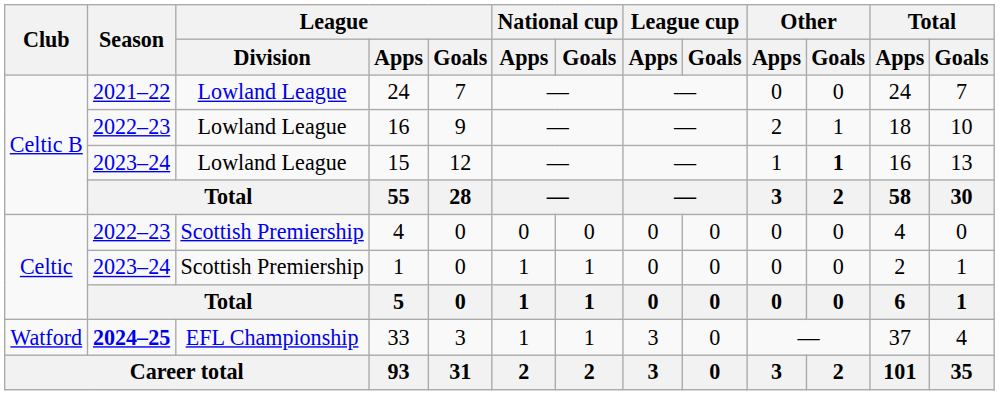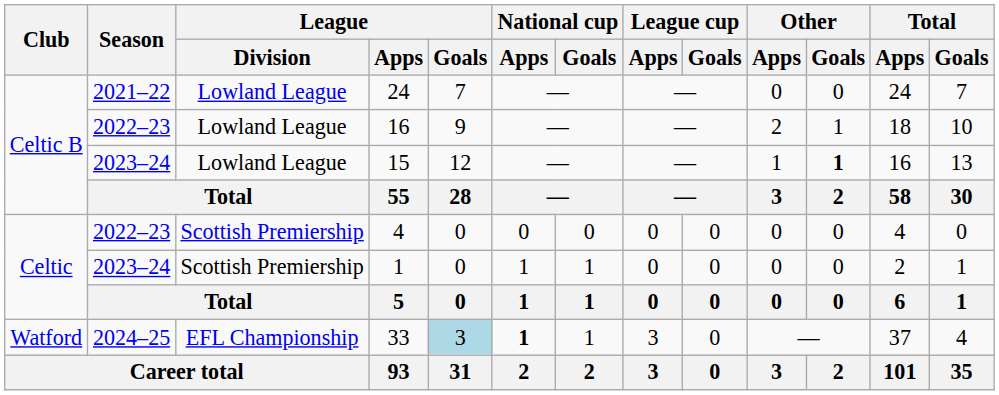(132, 337) bold -> (132, 337) normal
(460, 337) no background -> (460, 337) lightblue background
(524, 337) normal -> (524, 337) bold
